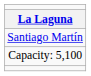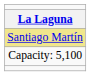(45, 37) no background -> (45, 37) khaki background
